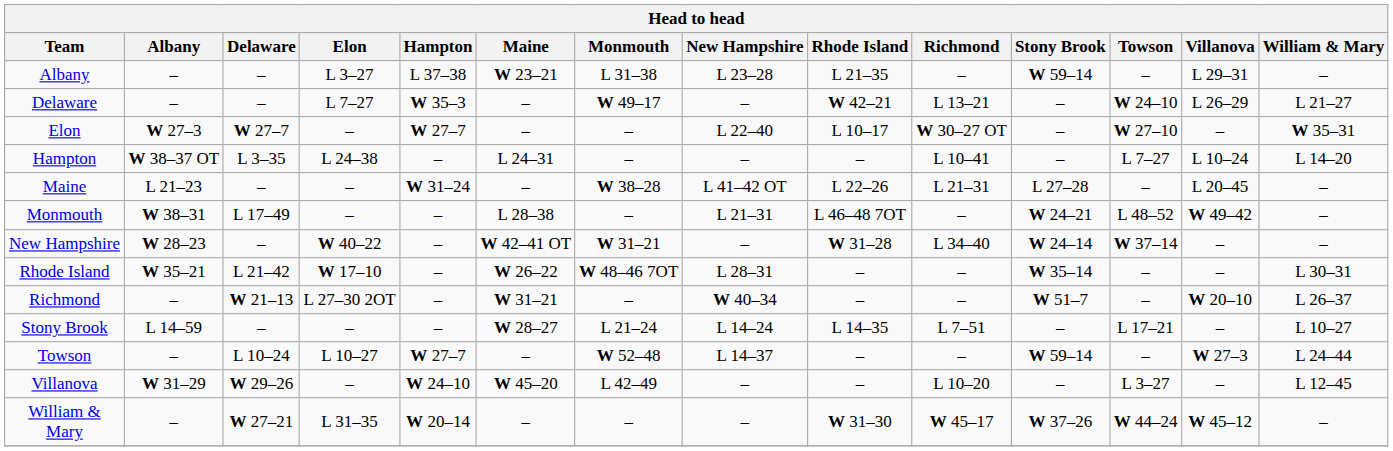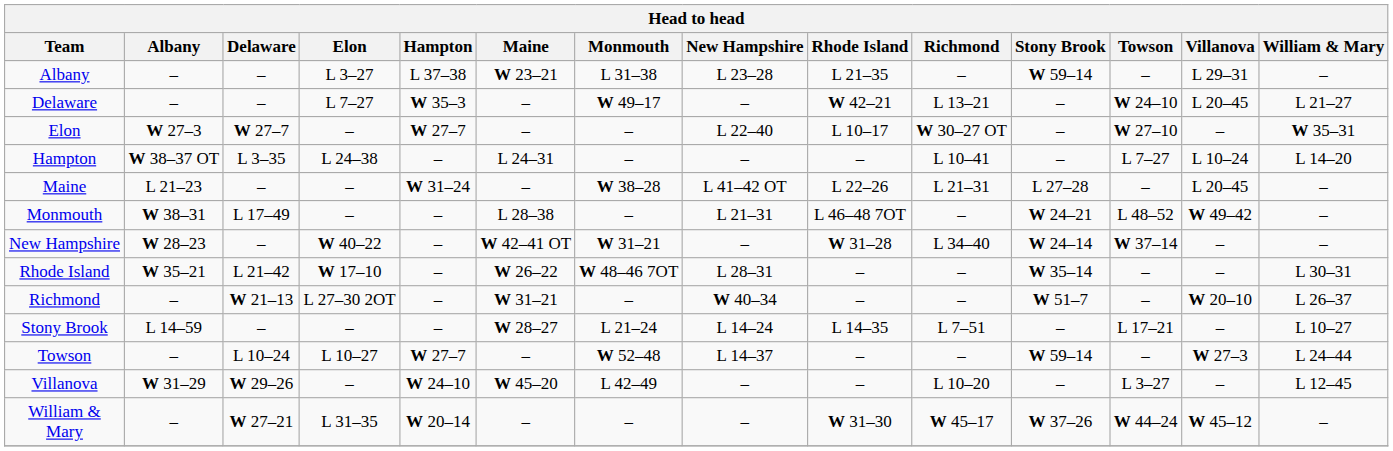(1220, 102) L 26–29 -> (1220, 102) L 20–45
